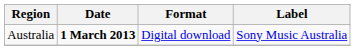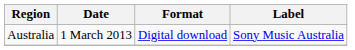(98, 34) bold -> (96, 34) normal
